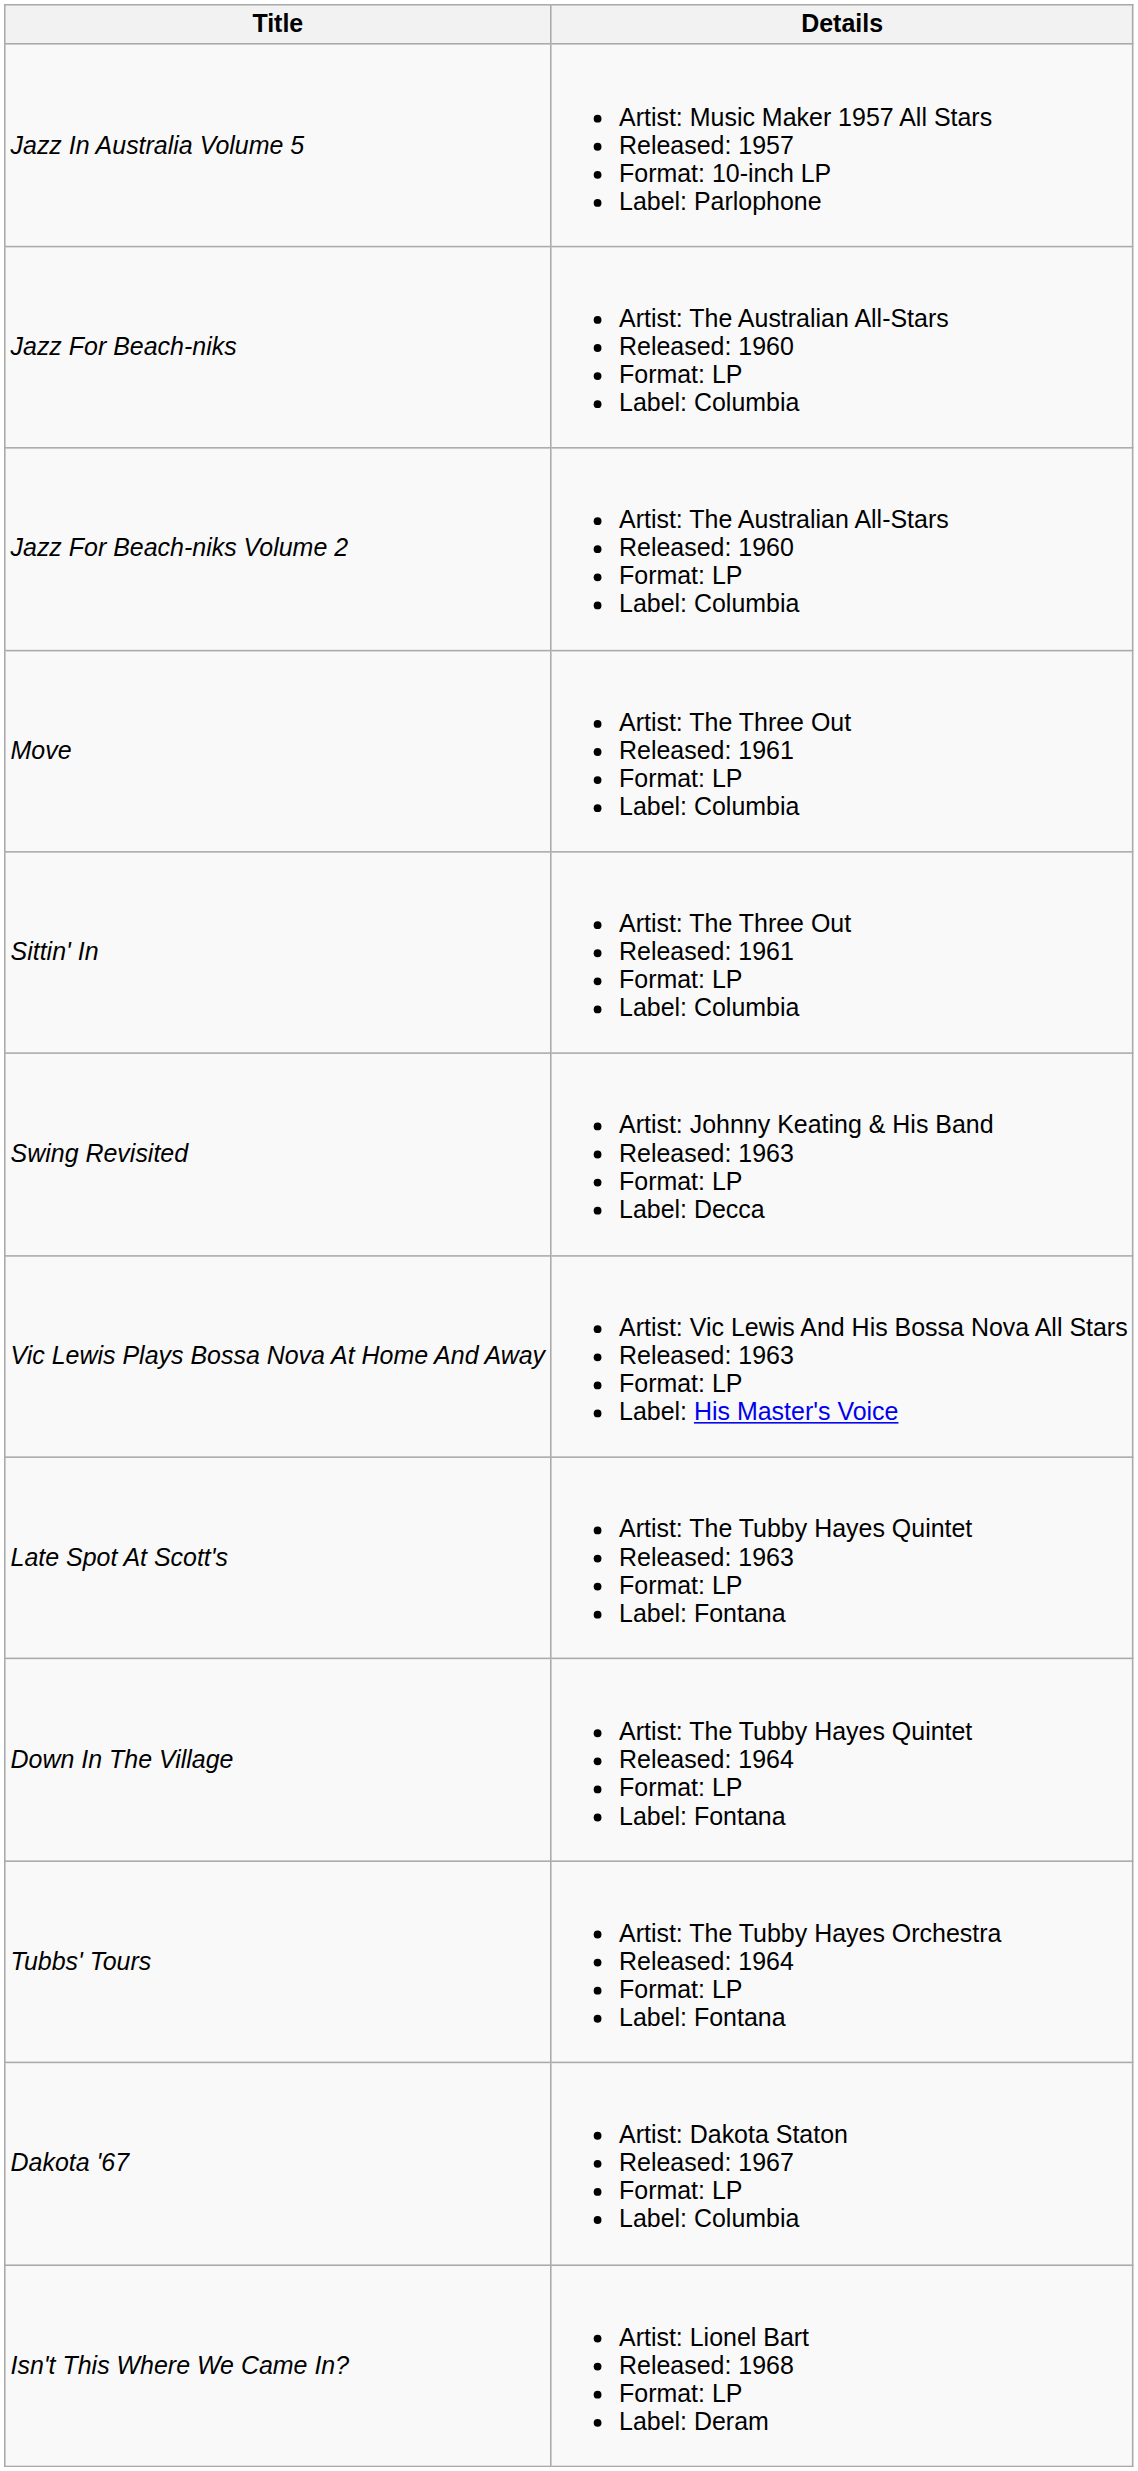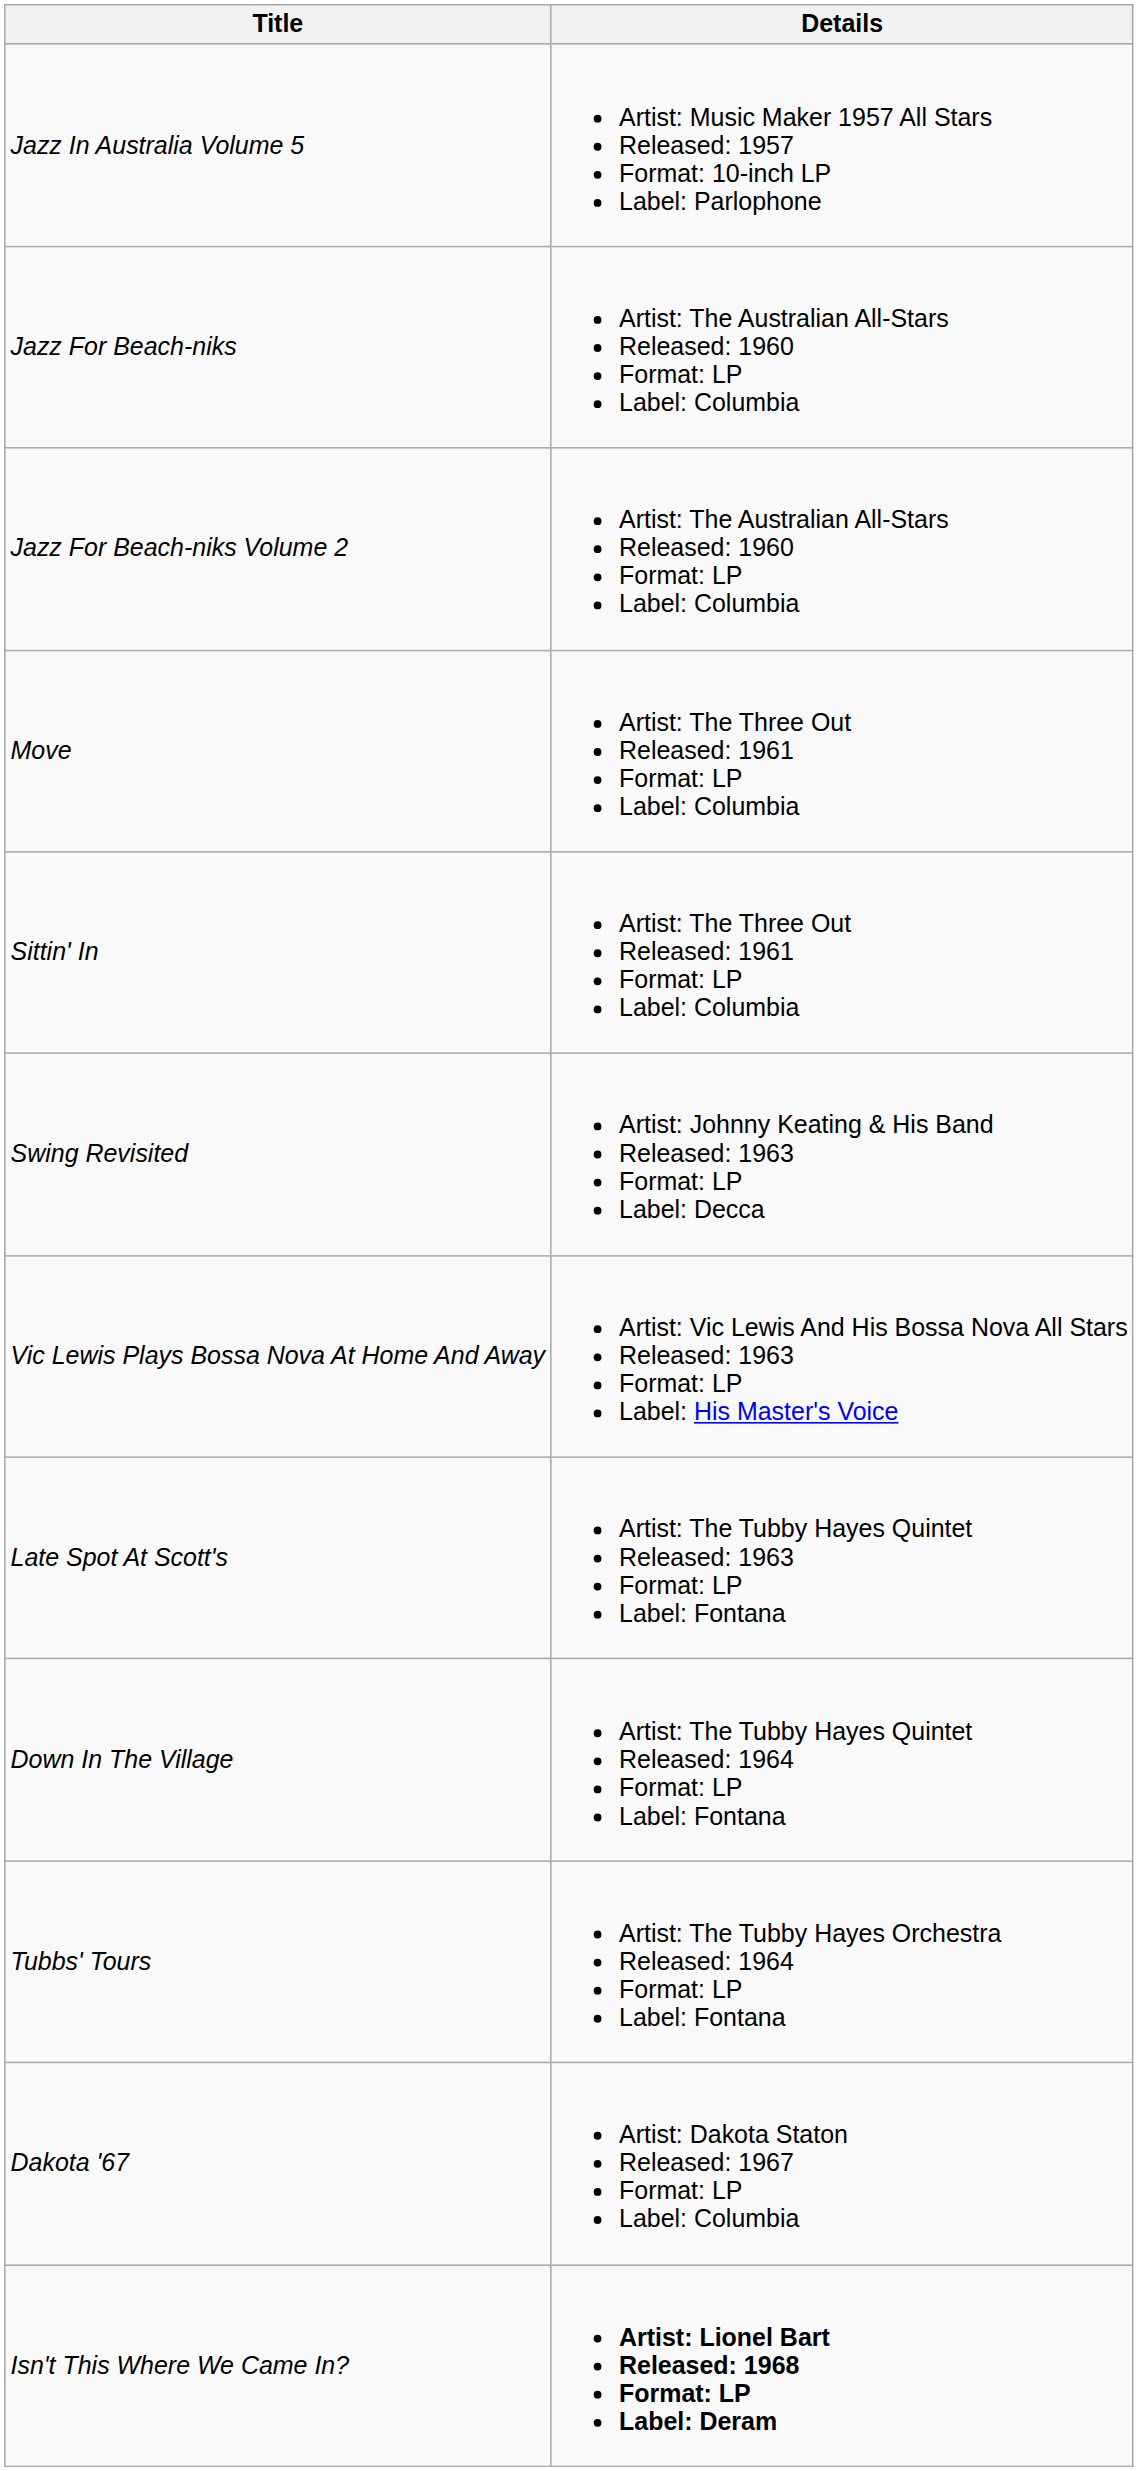(842, 2379) normal -> (842, 2379) bold
